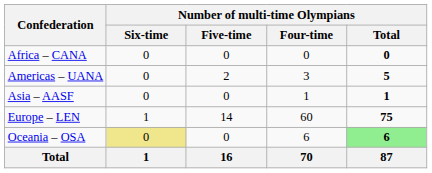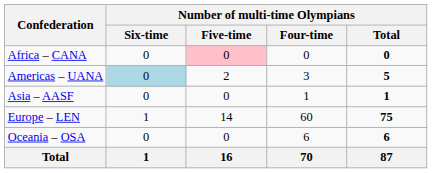(226, 55) no background -> (226, 55) pink background
(146, 76) no background -> (146, 76) lightblue background
(146, 137) khaki background -> (146, 137) no background
(387, 137) lightgreen background -> (387, 137) no background
